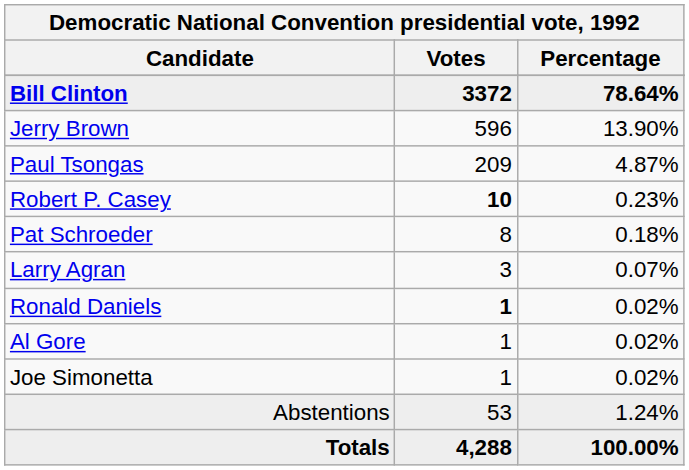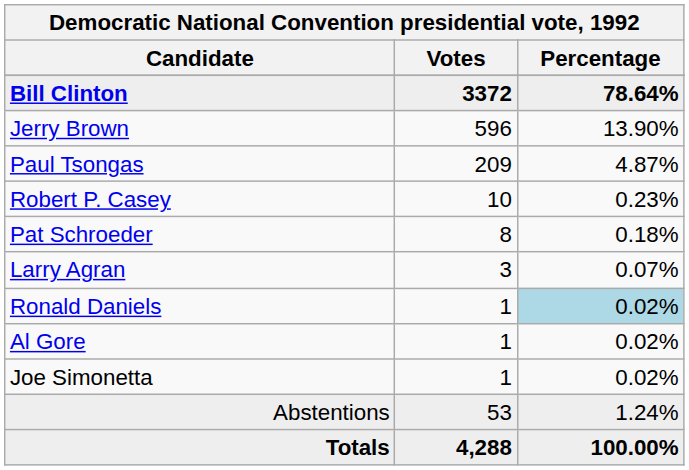(499, 199) bold -> (499, 199) normal
(506, 306) bold -> (506, 306) normal
(647, 306) no background -> (647, 306) lightblue background
